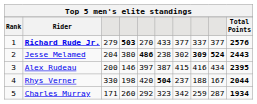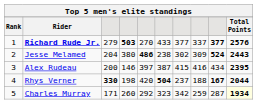(217, 42) normal -> (217, 42) bold
(200, 55) bold -> (200, 55) normal
(111, 80) normal -> (111, 80) bold
(217, 80) normal -> (217, 80) bold
(239, 93) no background -> (239, 93) lightyellow background
